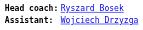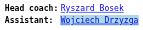(100, 20) no background -> (100, 20) lightblue background
